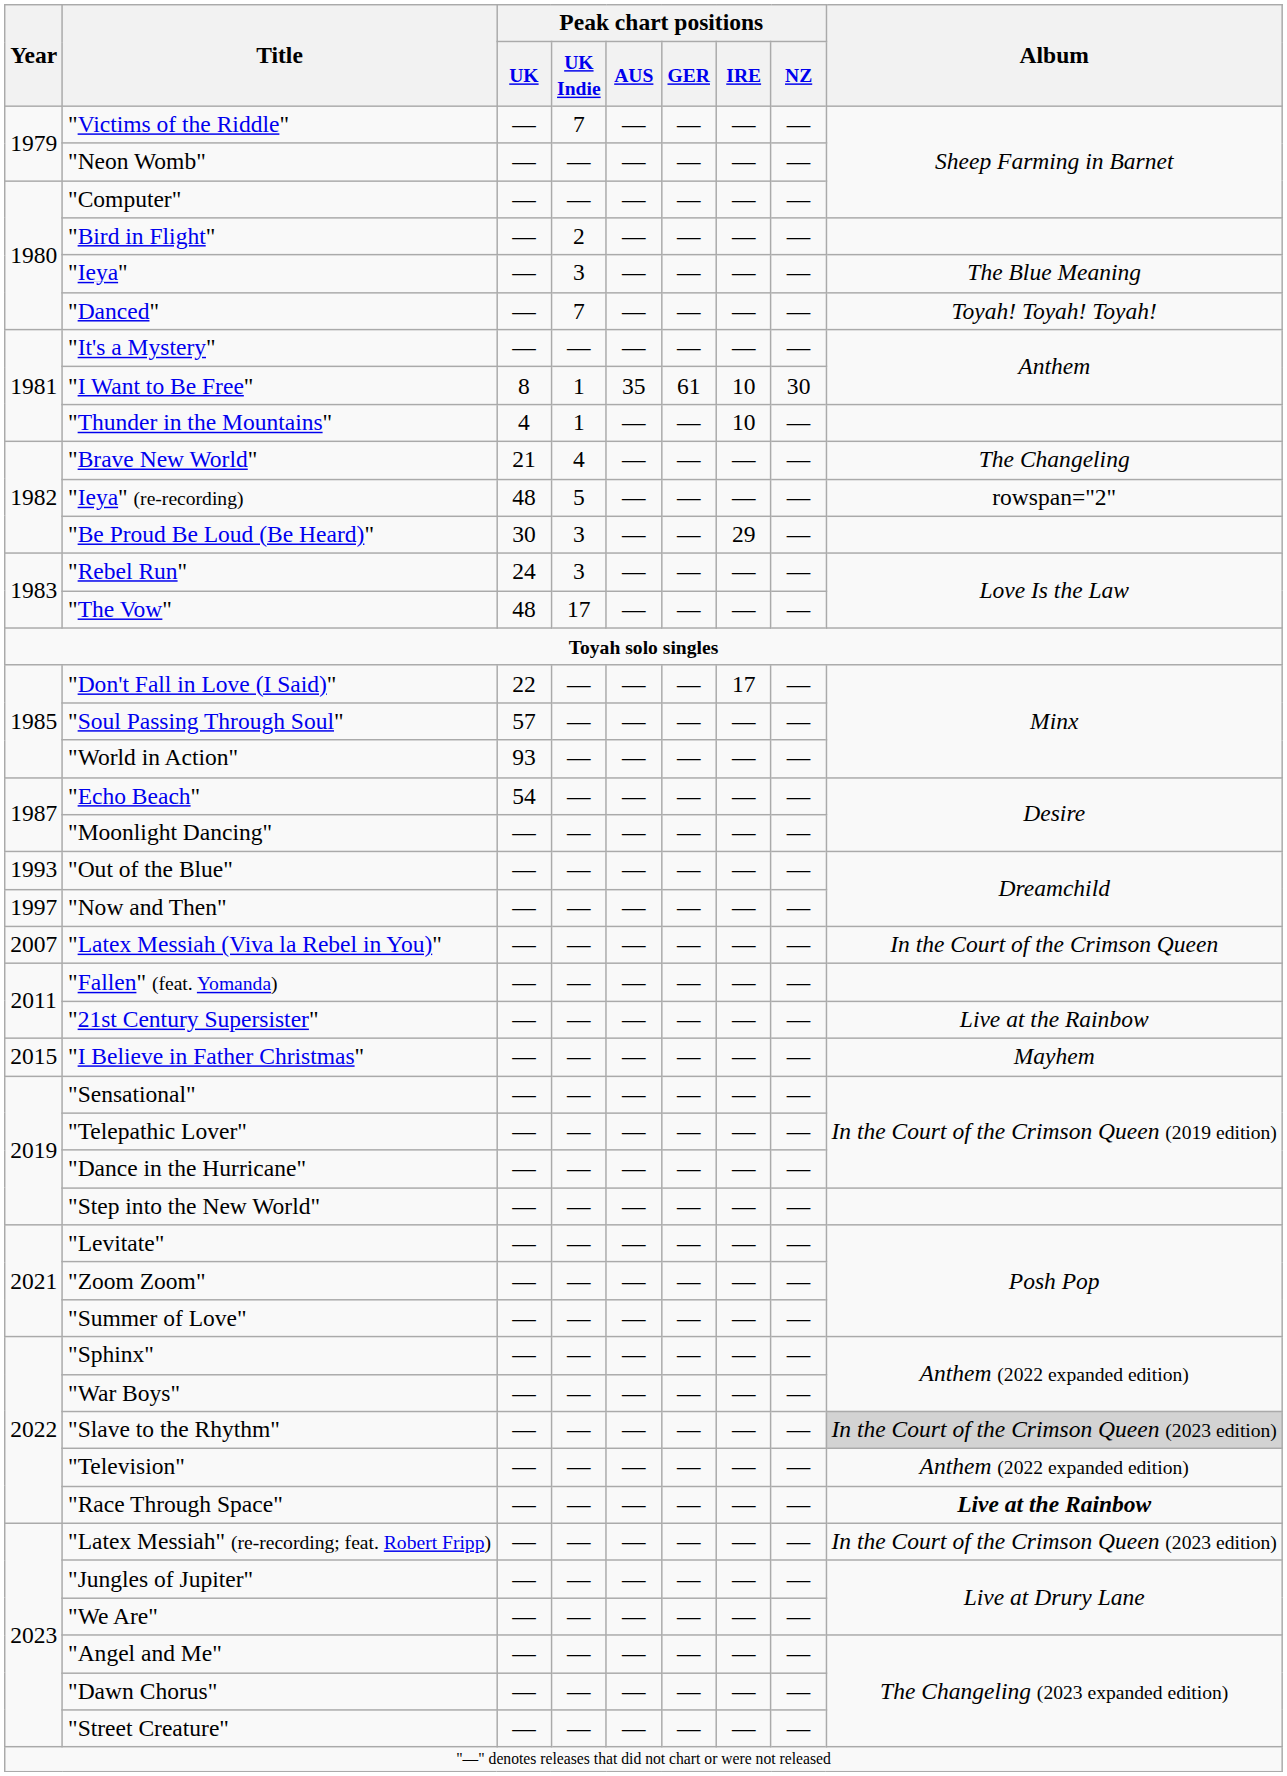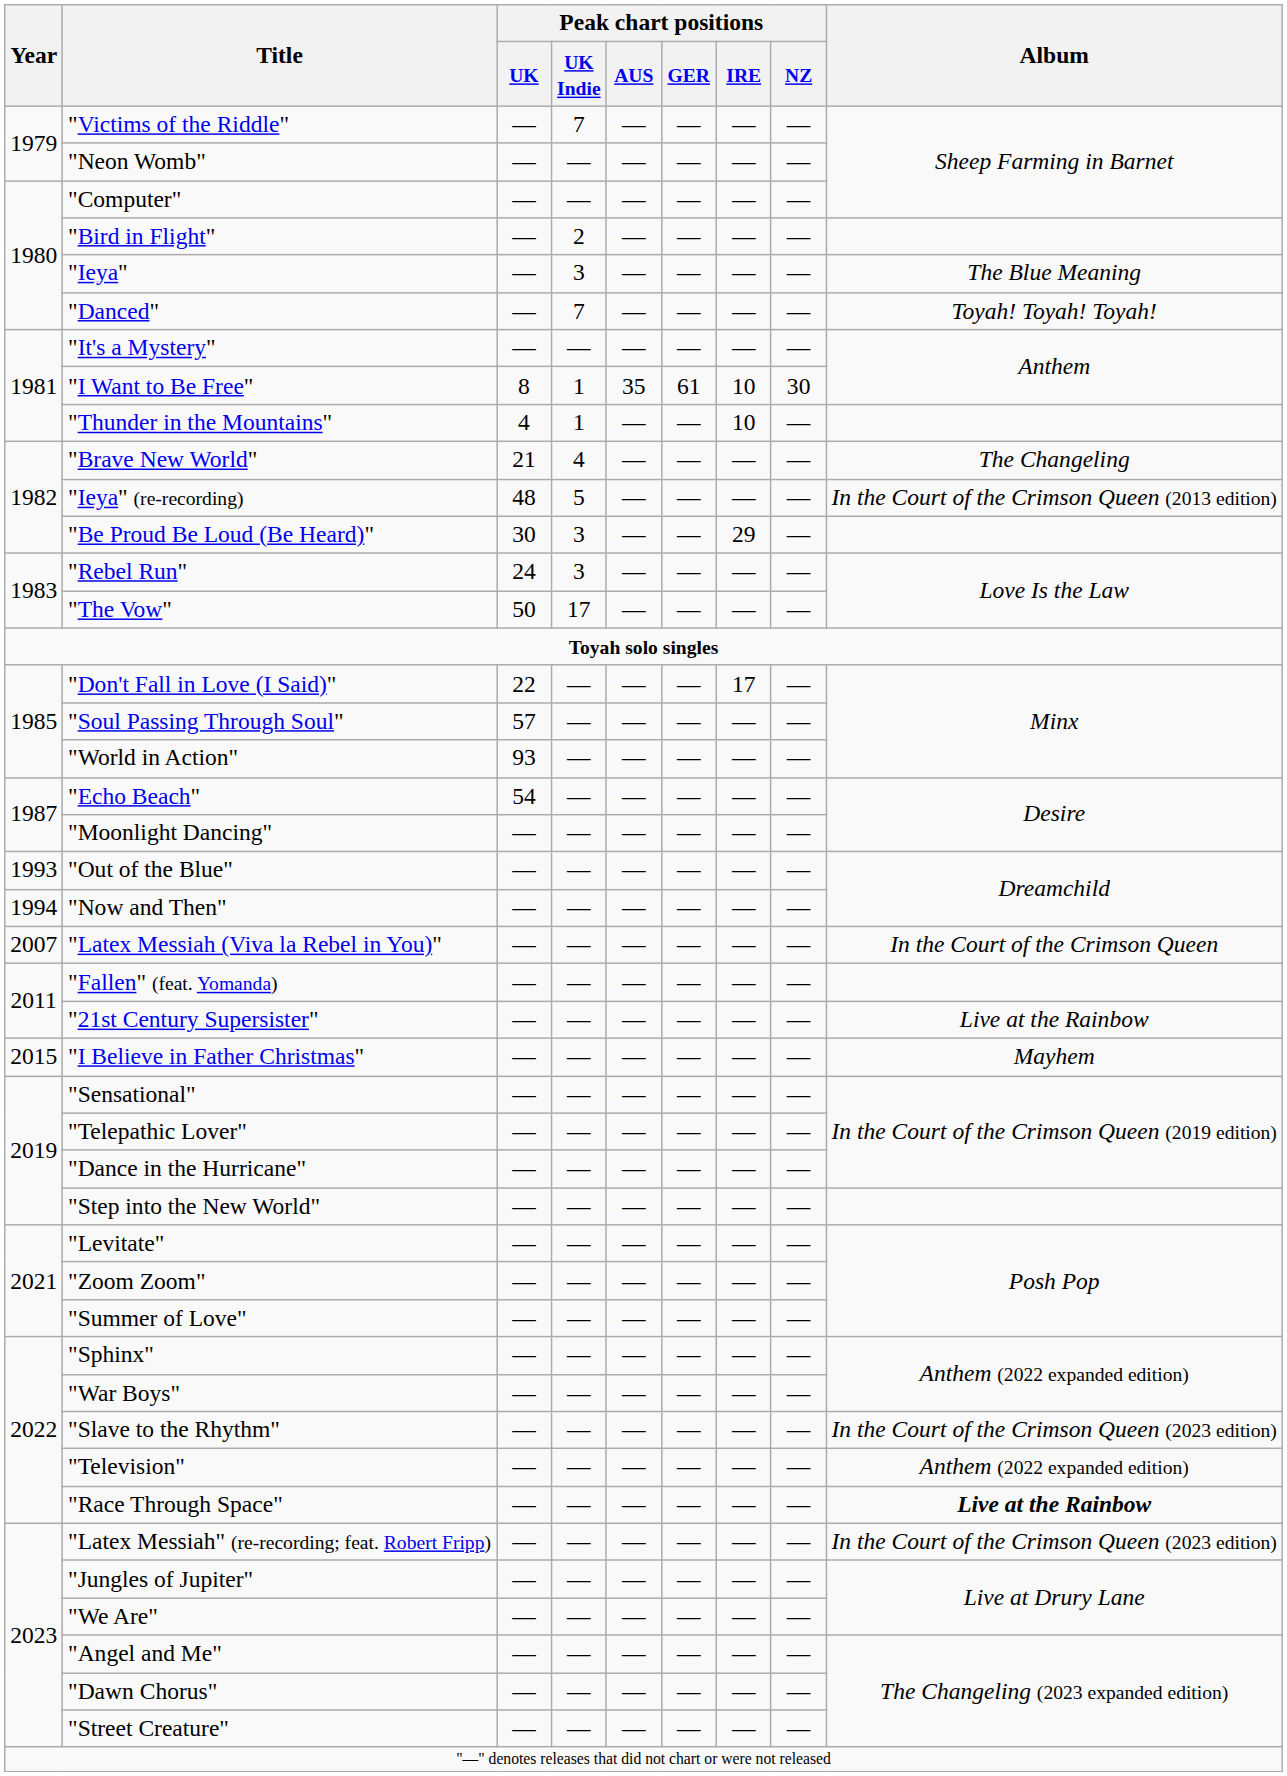(1054, 497) rowspan="2" -> (1054, 497) In the Court of the Crimson Queen (2013 edition)
(524, 609) 48 -> (524, 609) 50
(34, 907) 1997 -> (34, 907) 1994
(1054, 1429) lightgrey background -> (1054, 1429) no background
